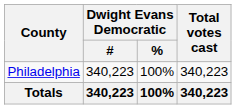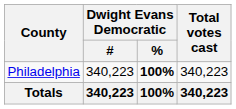(157, 72) normal -> (157, 72) bold
